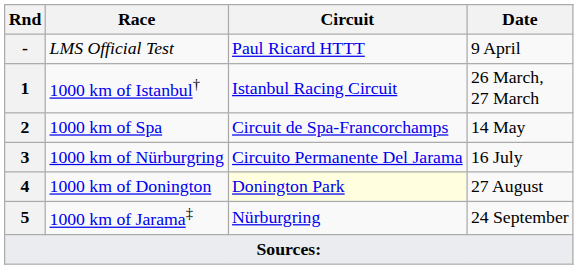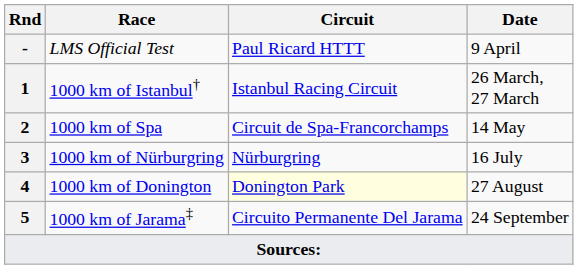(347, 157) Circuito Permanente Del Jarama -> (276, 157) Nürburgring
(276, 218) Nürburgring -> (347, 218) Circuito Permanente Del Jarama
